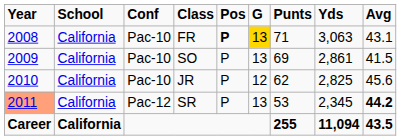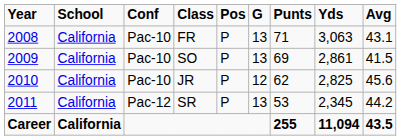(225, 37) bold -> (225, 37) normal
(260, 37) gold background -> (260, 37) no background
(22, 102) lightsalmon background -> (22, 102) no background
(379, 102) bold -> (379, 102) normal
